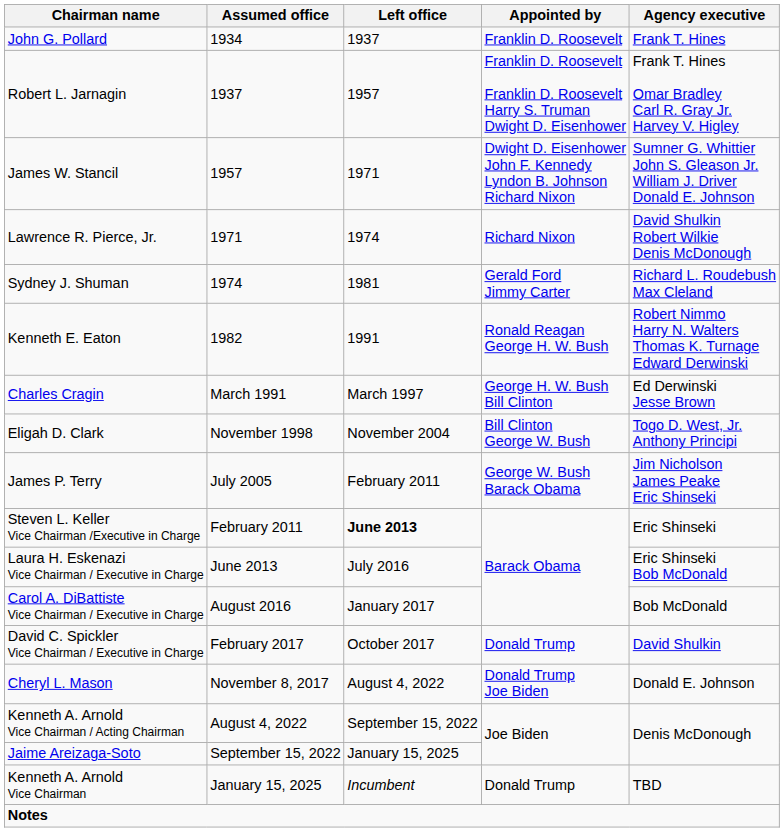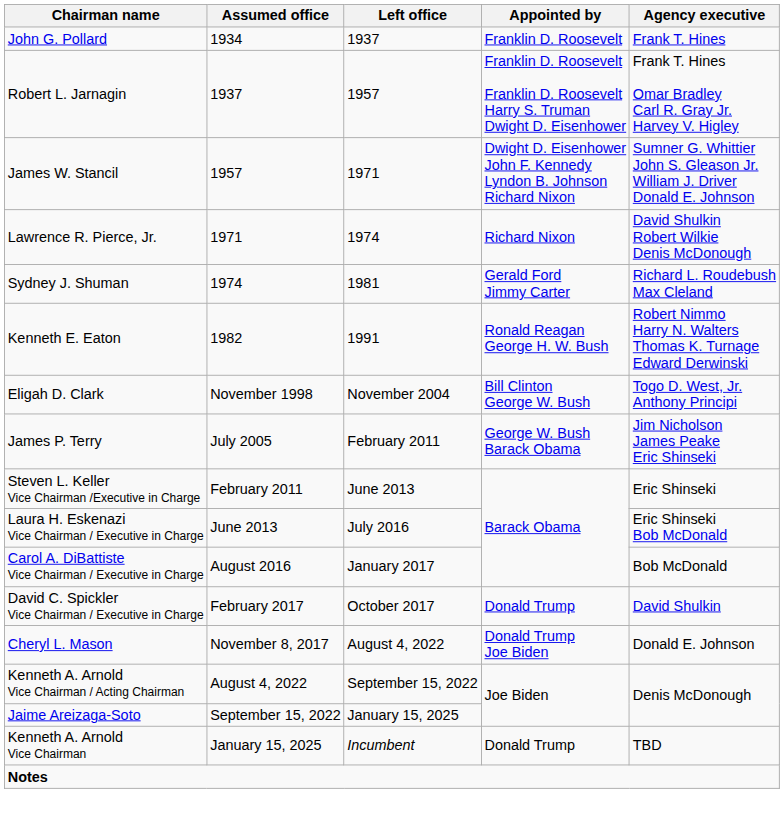- row: (56, 394)
(382, 527) bold -> (381, 488) normal
